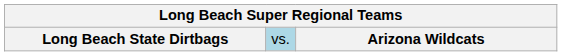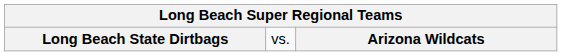(281, 39) lightblue background -> (281, 39) no background
